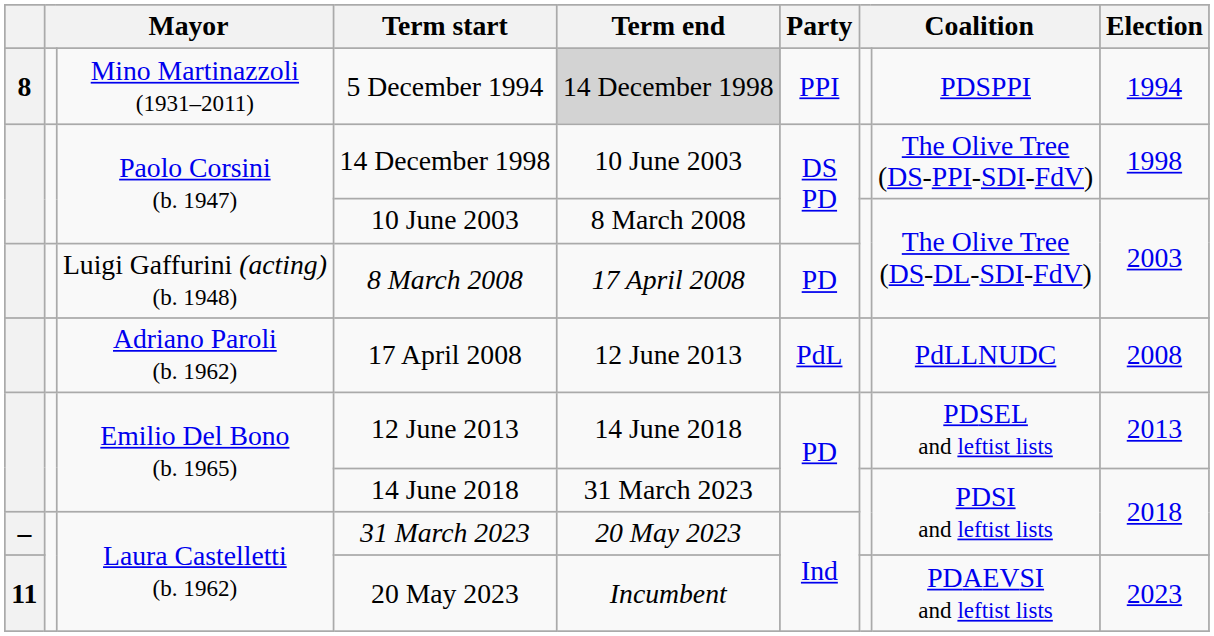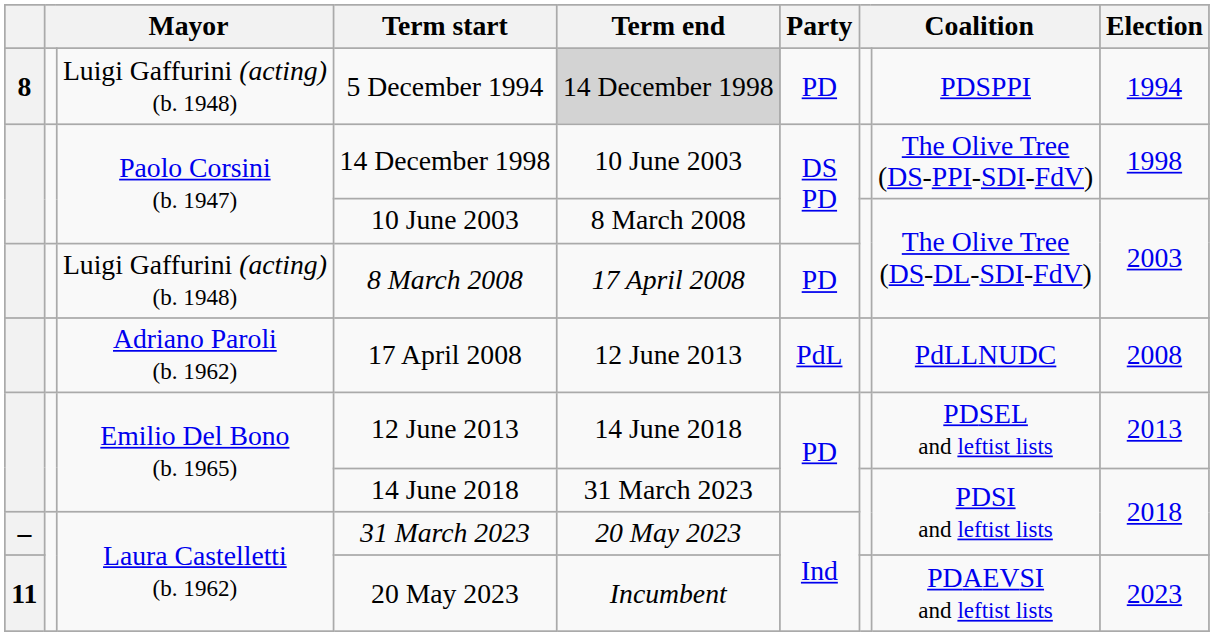(195, 85) Mino Martinazzoli (1931–2011) -> (195, 85) Luigi Gaffurini (acting) (b. 1948)
(819, 85) PPI -> (819, 85) PD
